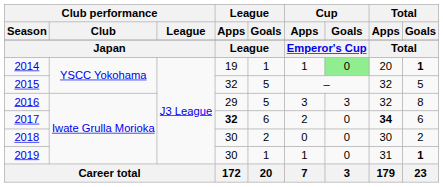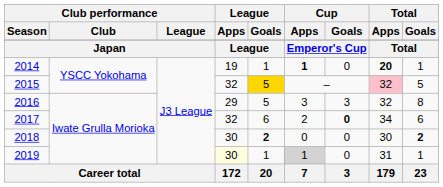(304, 66) normal -> (304, 66) bold
(347, 66) lightgreen background -> (347, 66) no background
(386, 66) normal -> (386, 66) bold
(420, 66) bold -> (420, 66) normal
(266, 84) no background -> (266, 84) gold background
(386, 84) no background -> (386, 84) pink background
(231, 119) bold -> (231, 119) normal
(347, 119) normal -> (347, 119) bold
(386, 119) bold -> (386, 119) normal
(266, 137) normal -> (266, 137) bold
(420, 137) normal -> (420, 137) bold
(231, 155) no background -> (231, 155) lightyellow background
(304, 155) no background -> (304, 155) lightgrey background
(420, 155) bold -> (420, 155) normal
